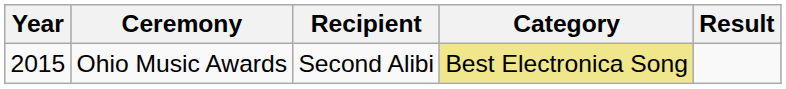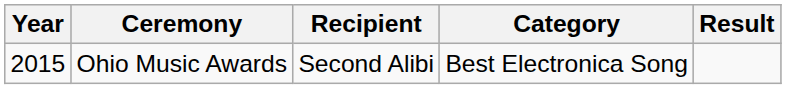(567, 63) khaki background -> (567, 63) no background
